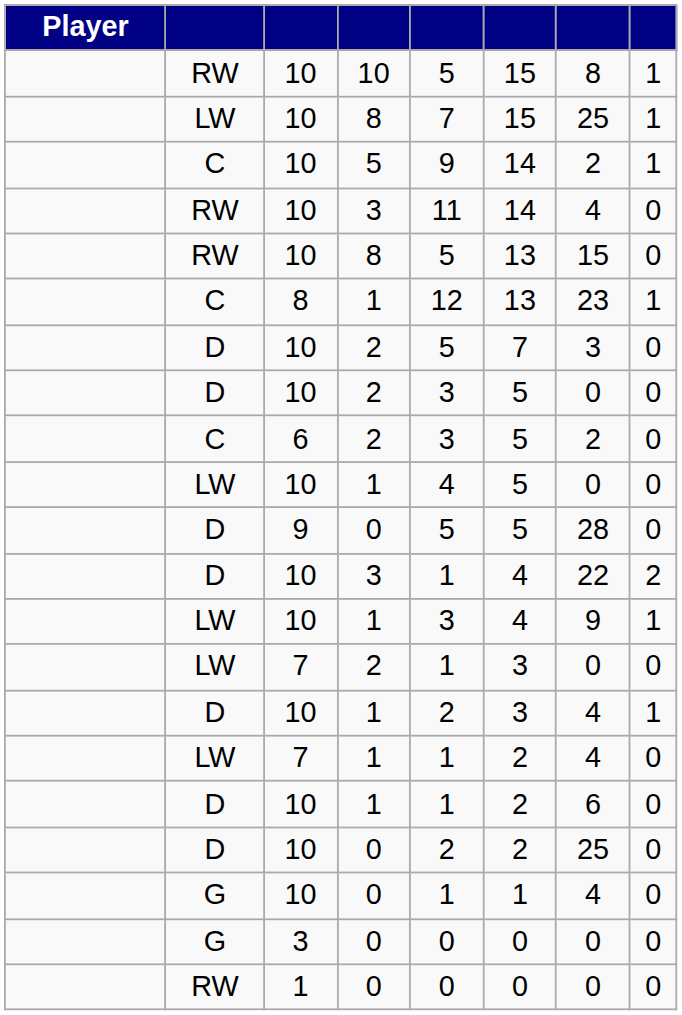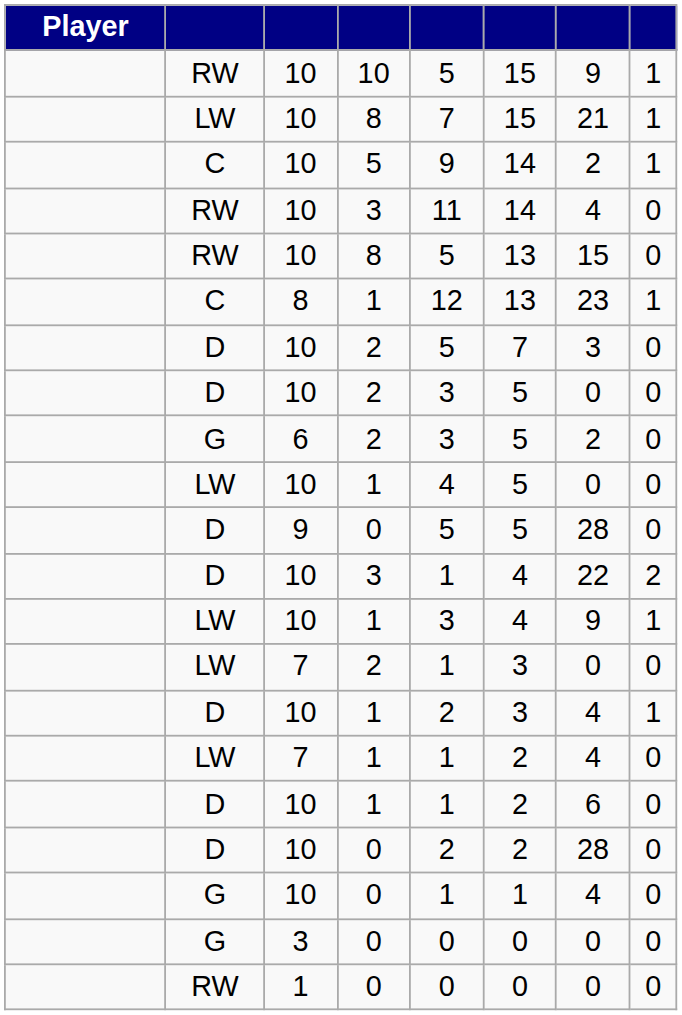(593, 73) 8 -> (593, 73) 9
(593, 118) 25 -> (593, 118) 21
(215, 438) C -> (215, 438) G
(593, 849) 25 -> (593, 849) 28
